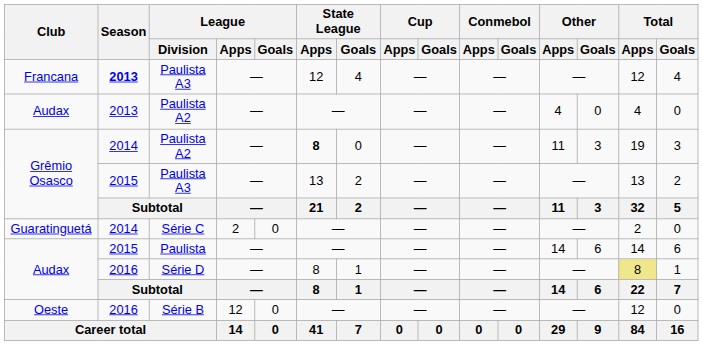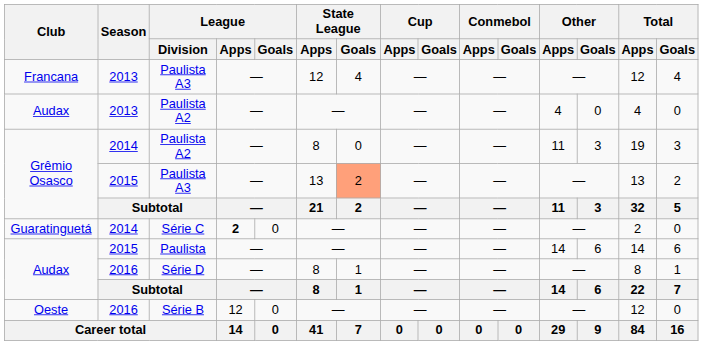(124, 76) bold -> (124, 76) normal
(316, 146) bold -> (316, 146) normal
(358, 180) no background -> (358, 180) lightsalmon background
(236, 228) normal -> (236, 228) bold
(638, 269) khaki background -> (638, 269) no background
